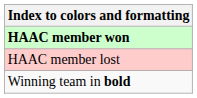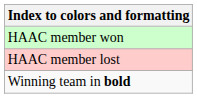(69, 37) bold -> (66, 37) normal
